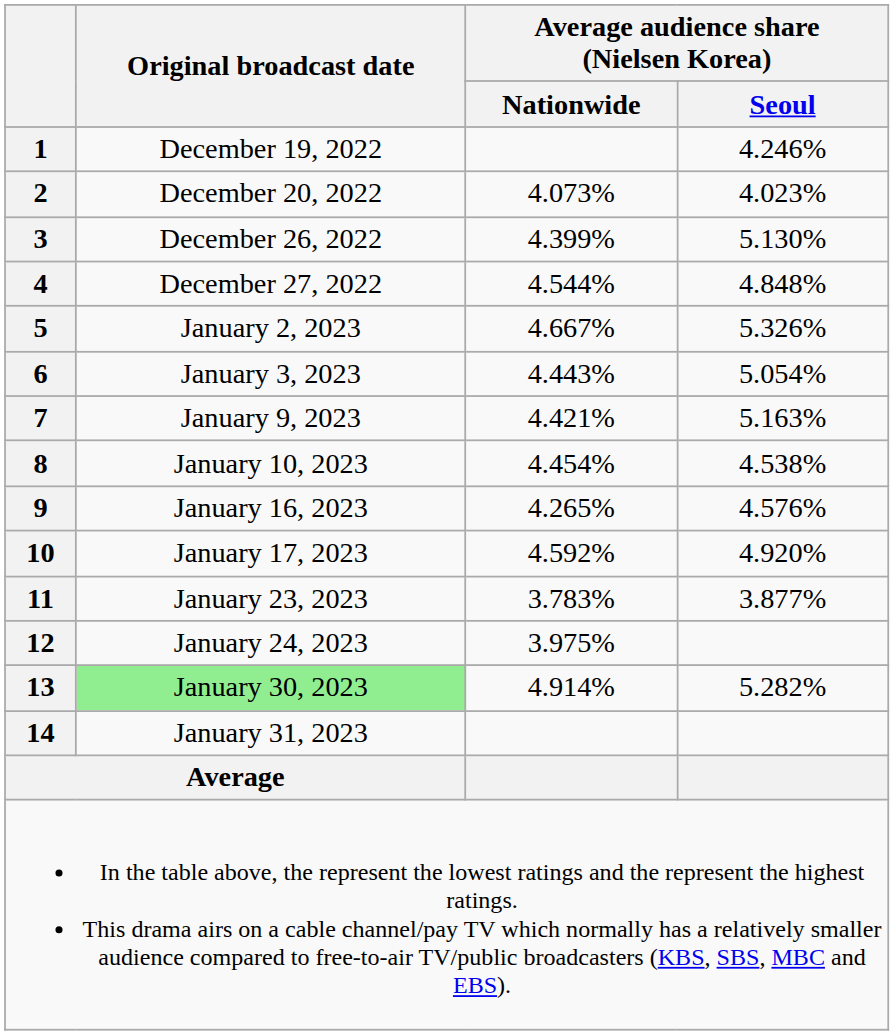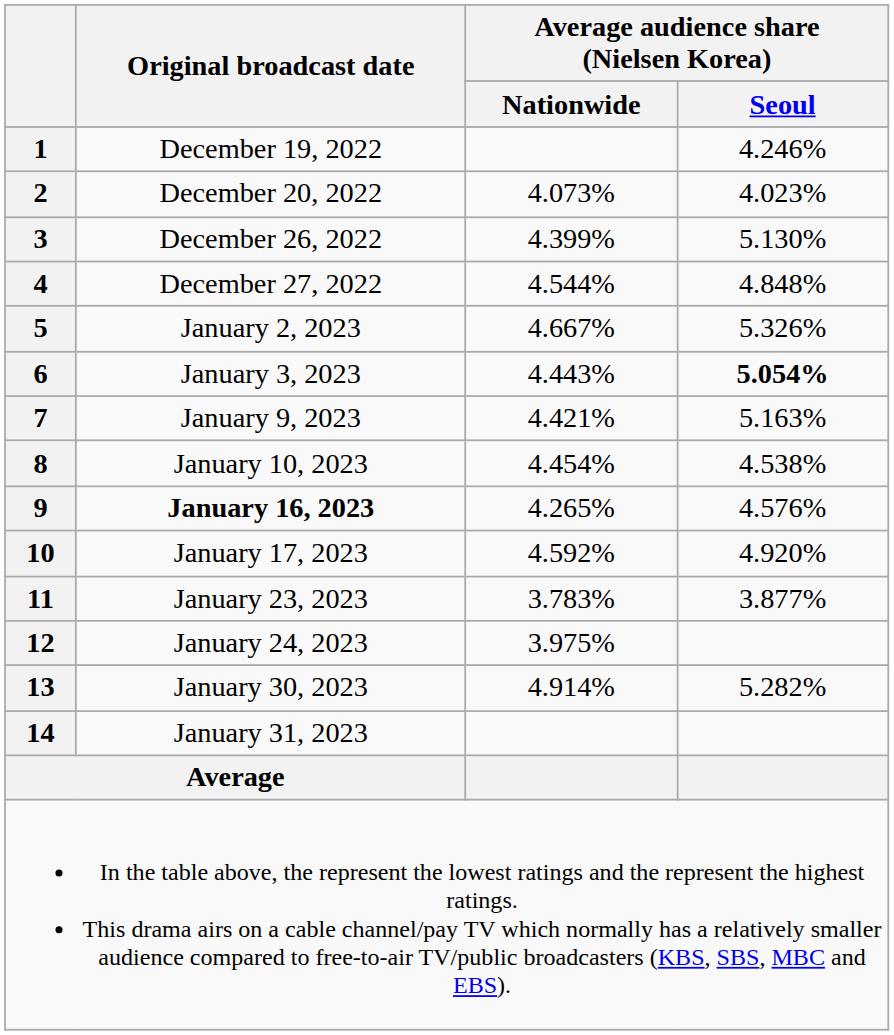(783, 373) normal -> (783, 373) bold
(271, 507) normal -> (271, 507) bold
(271, 687) lightgreen background -> (271, 687) no background
